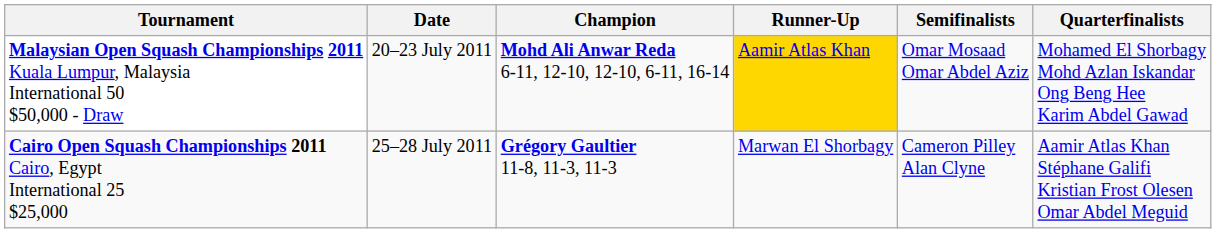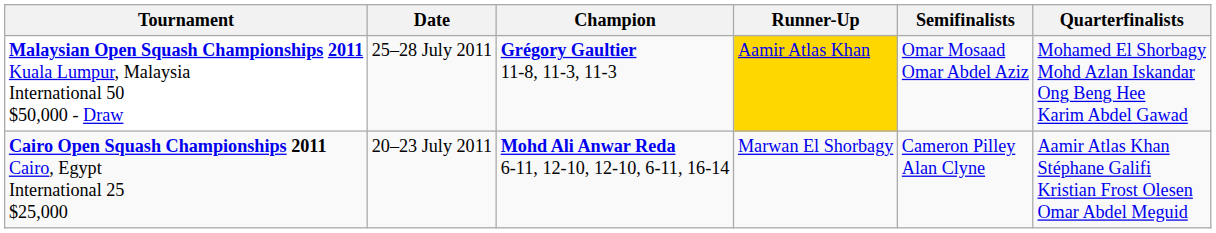(432, 50) 20–23 July 2011 -> (432, 50) 25–28 July 2011
(615, 61) Mohd Ali Anwar Reda 6-11, 12-10, 12-10, 6-11, 16-14 -> (569, 61) Grégory Gaultier 11-8, 11-3, 11-3
(432, 146) 25–28 July 2011 -> (432, 146) 20–23 July 2011
(569, 157) Grégory Gaultier 11-8, 11-3, 11-3 -> (615, 157) Mohd Ali Anwar Reda 6-11, 12-10, 12-10, 6-11, 16-14
